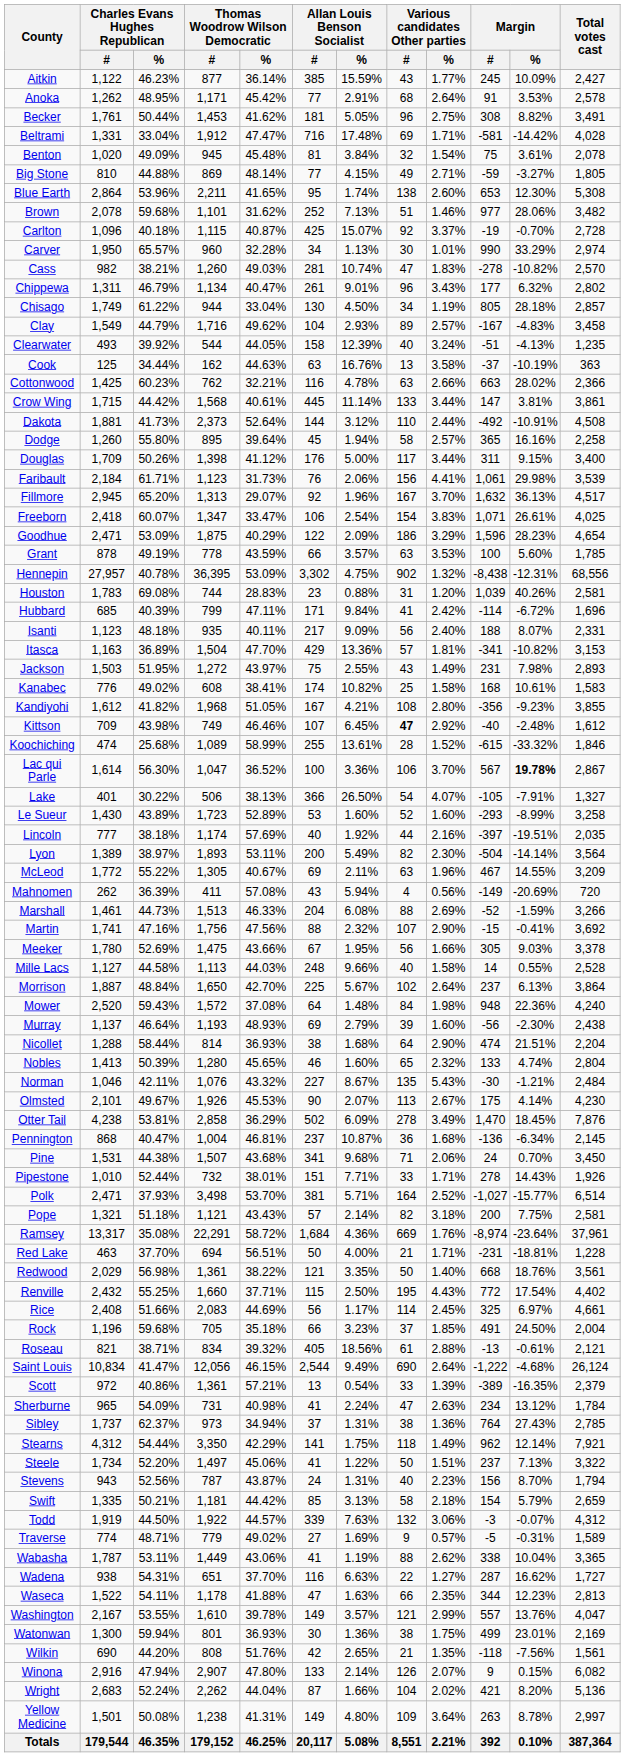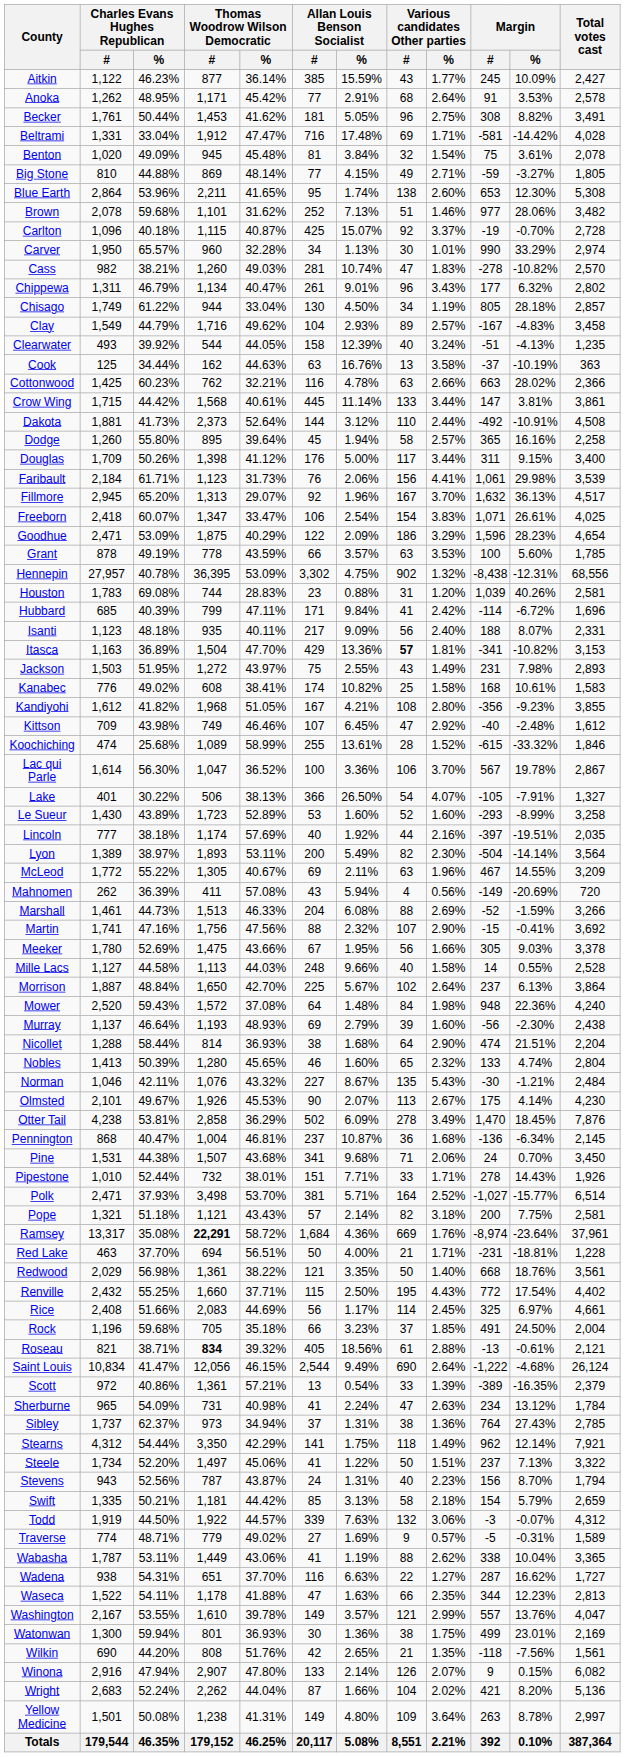(406, 650) normal -> (406, 650) bold
(406, 726) bold -> (406, 726) normal
(535, 770) bold -> (535, 770) normal
(212, 1234) normal -> (212, 1234) bold
(212, 1348) normal -> (212, 1348) bold
